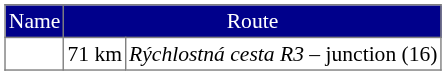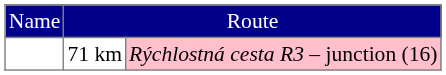(283, 53) no background -> (283, 53) pink background
